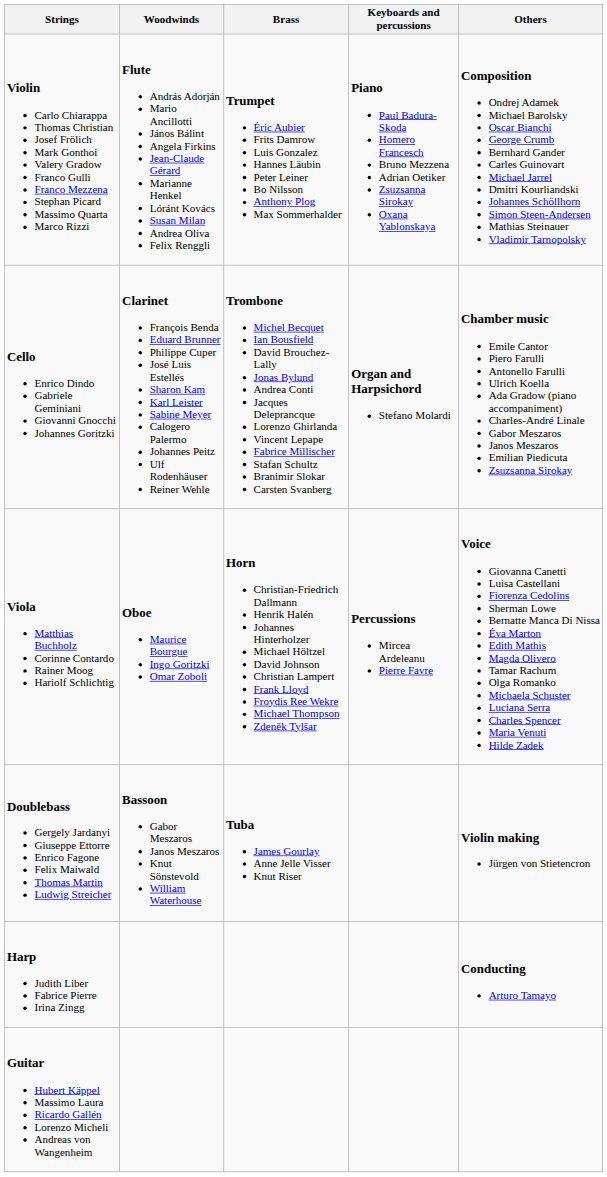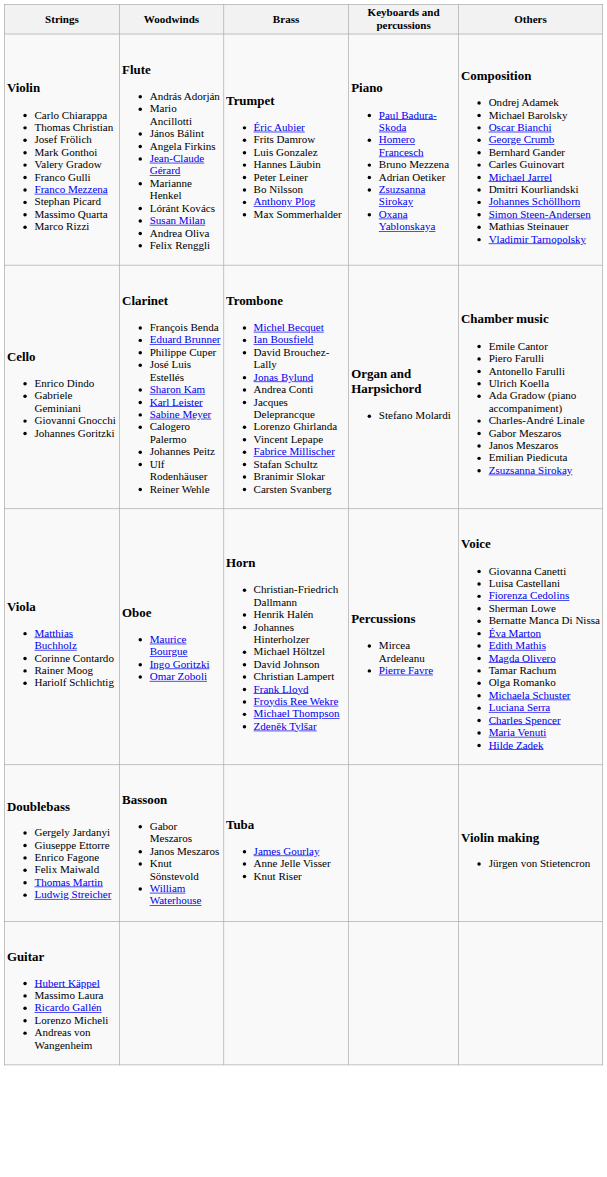- row: (62, 982)
